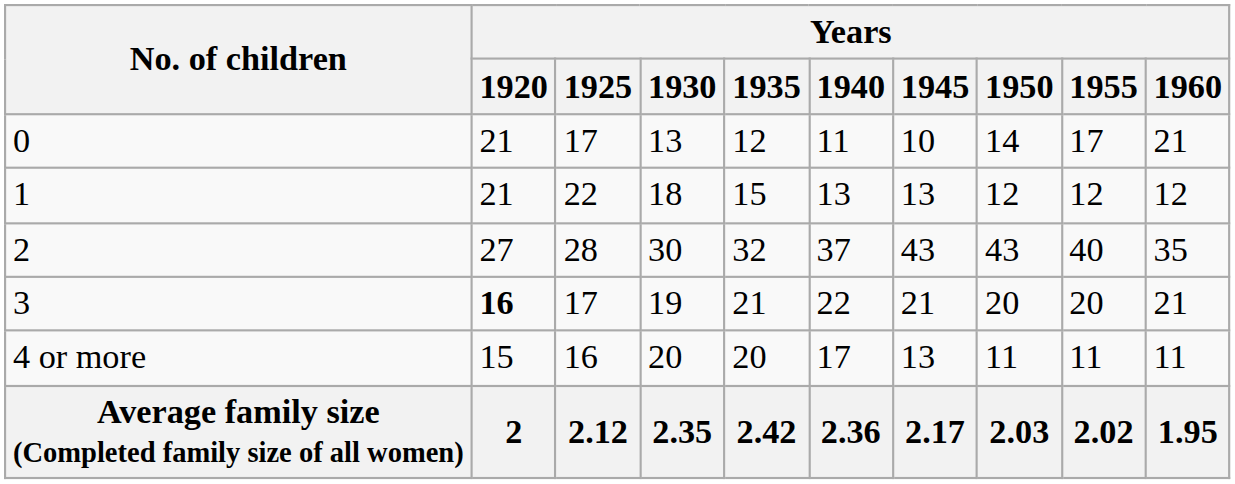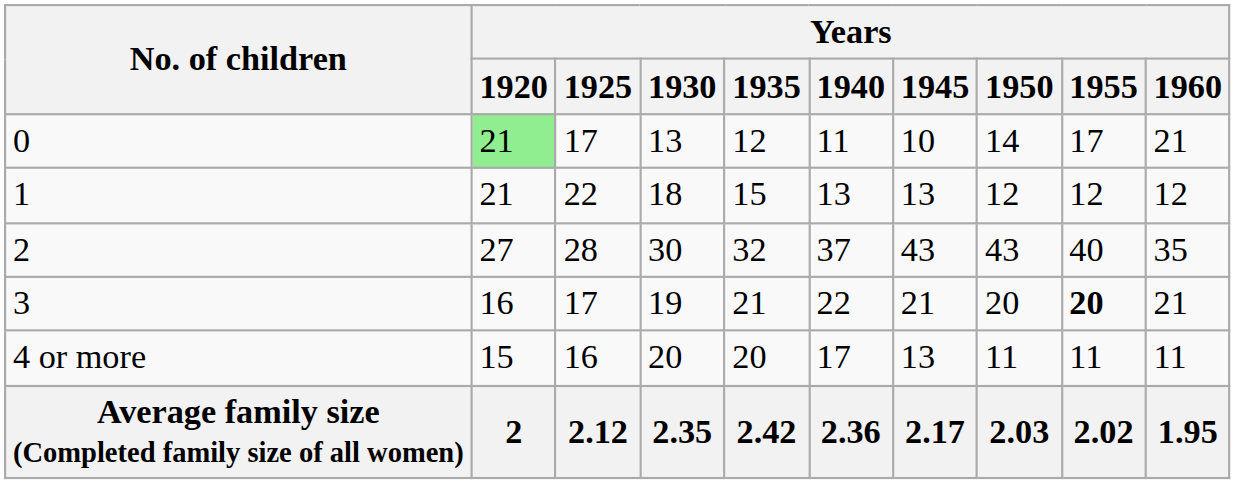(497, 140) no background -> (497, 140) lightgreen background
(497, 303) bold -> (497, 303) normal
(1086, 303) normal -> (1086, 303) bold
